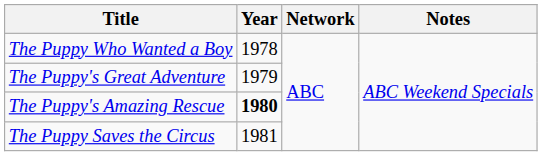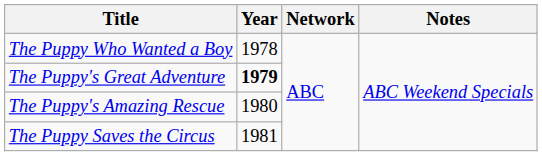(259, 77) normal -> (259, 77) bold
(259, 106) bold -> (259, 106) normal
